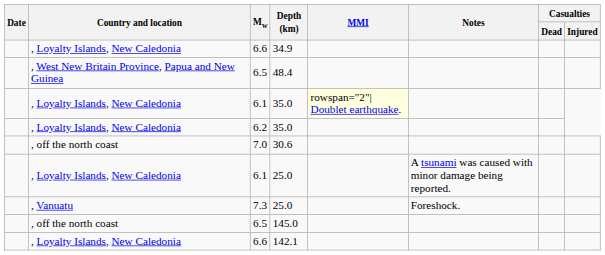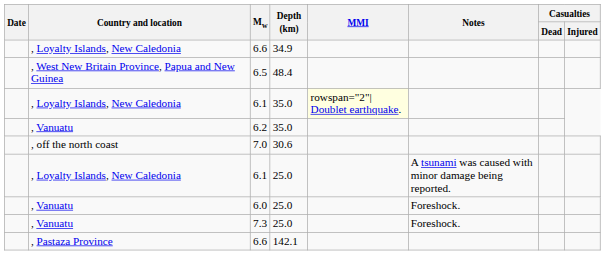(106, 127) , Loyalty Islands, New Caledonia -> (52, 127) , Vanuatu
+ row: (260, 205)
- row: (260, 223)
(106, 241) , Loyalty Islands, New Caledonia -> (72, 241) , Pastaza Province
